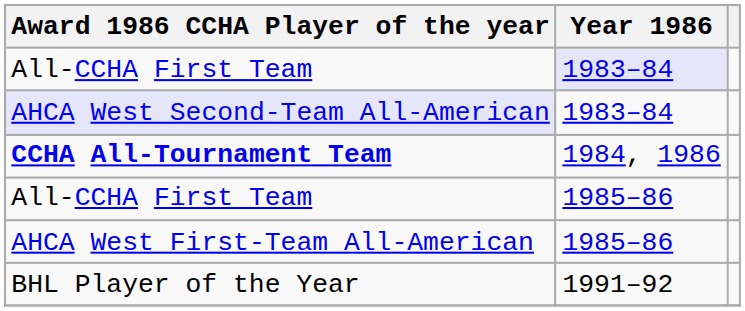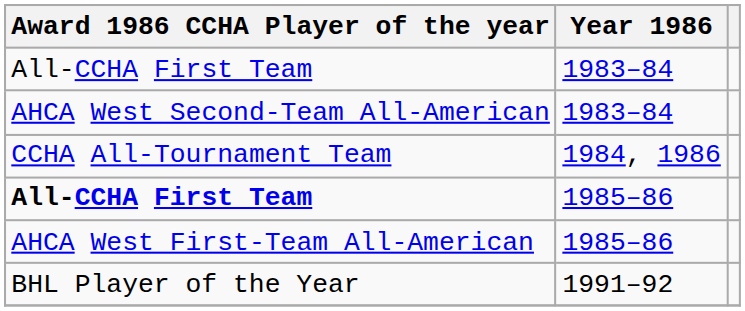(618, 70) lavender background -> (618, 70) no background
(281, 113) lavender background -> (281, 113) no background
(201, 156) bold -> (201, 156) normal
(162, 199) normal -> (162, 199) bold
